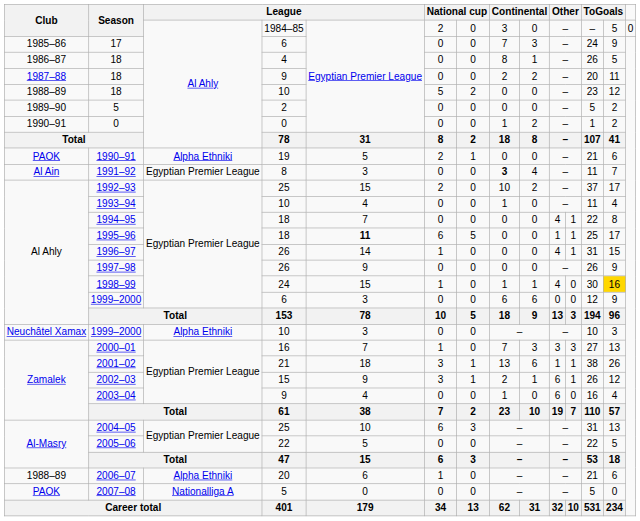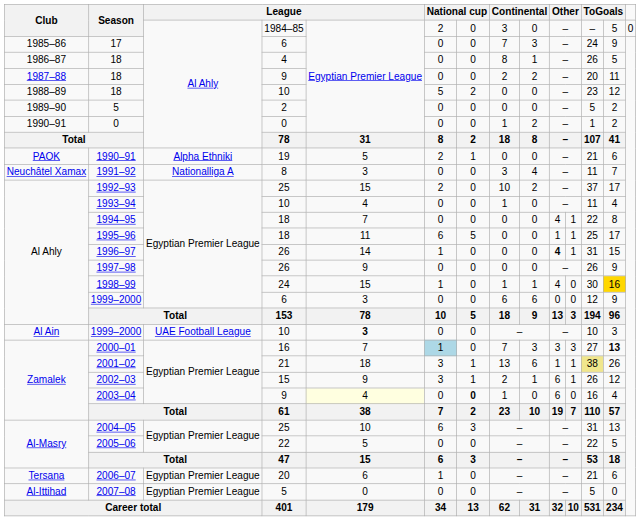(46, 172) Al Ain -> (46, 172) Neuchâtel Xamax
(203, 172) Egyptian Premier League -> (203, 172) Nationalliga A
(504, 172) bold -> (504, 172) normal
(365, 236) bold -> (365, 236) normal
(557, 252) normal -> (557, 252) bold
(46, 332) Neuchâtel Xamax -> (46, 332) Al Ain
(203, 332) Alpha Ethniki -> (203, 332) UAE Football League
(365, 332) normal -> (365, 332) bold
(441, 348) no background -> (441, 348) lightblue background
(614, 348) normal -> (614, 348) bold
(592, 364) no background -> (592, 364) khaki background
(365, 396) no background -> (365, 396) lightyellow background
(473, 396) normal -> (473, 396) bold
(46, 476) 1988–89 -> (46, 476) Tersana
(203, 476) Alpha Ethniki -> (203, 476) Egyptian Premier League
(46, 492) PAOK -> (46, 492) Al-Ittihad
(203, 492) Nationalliga A -> (203, 492) Egyptian Premier League
